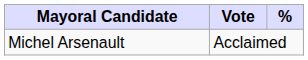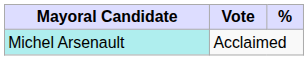(66, 42) no background -> (66, 42) paleturquoise background
